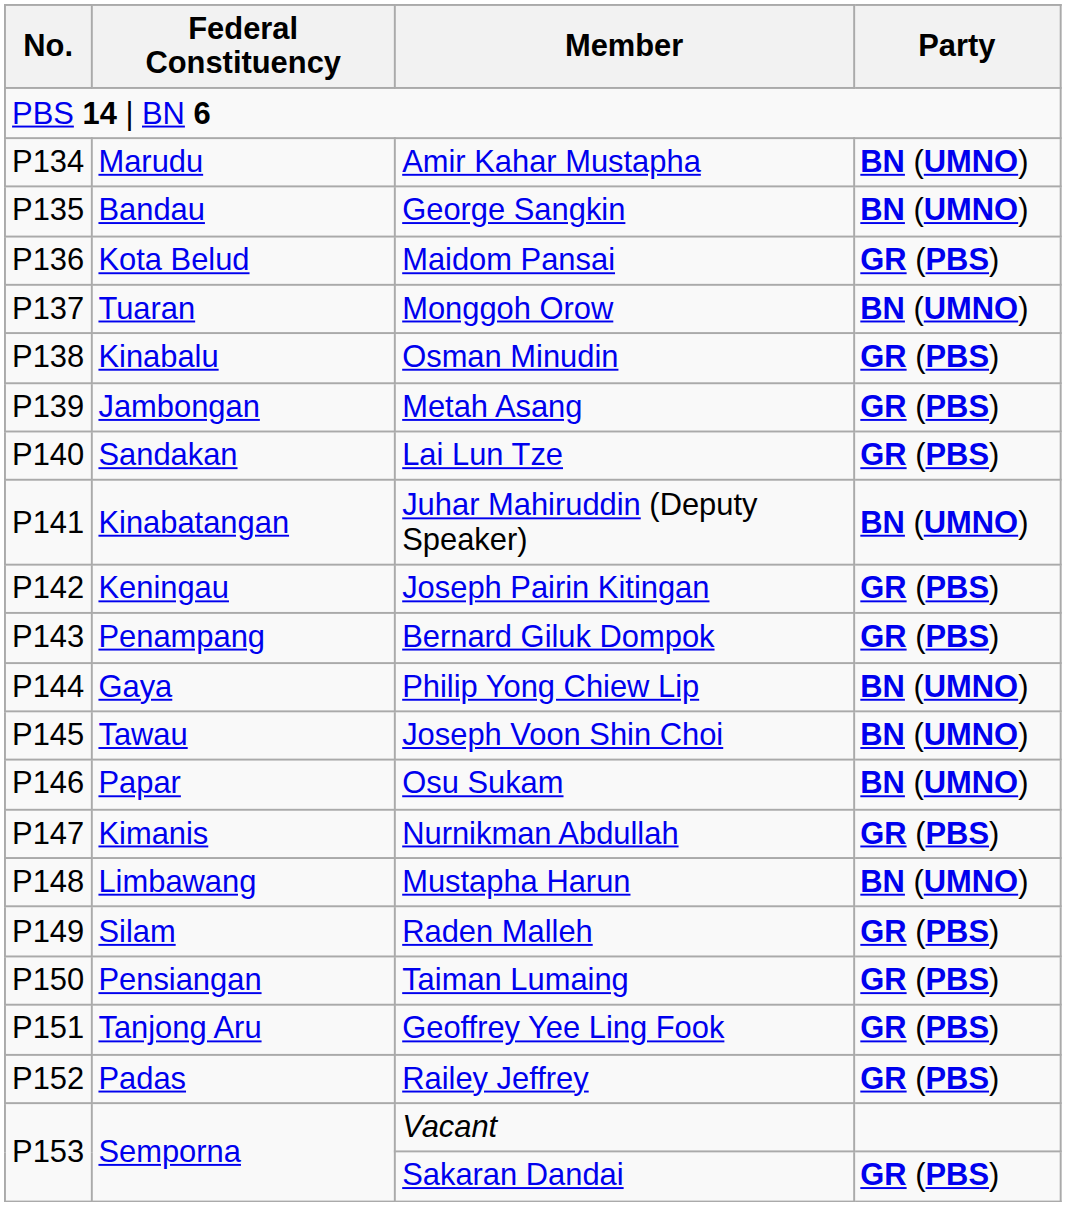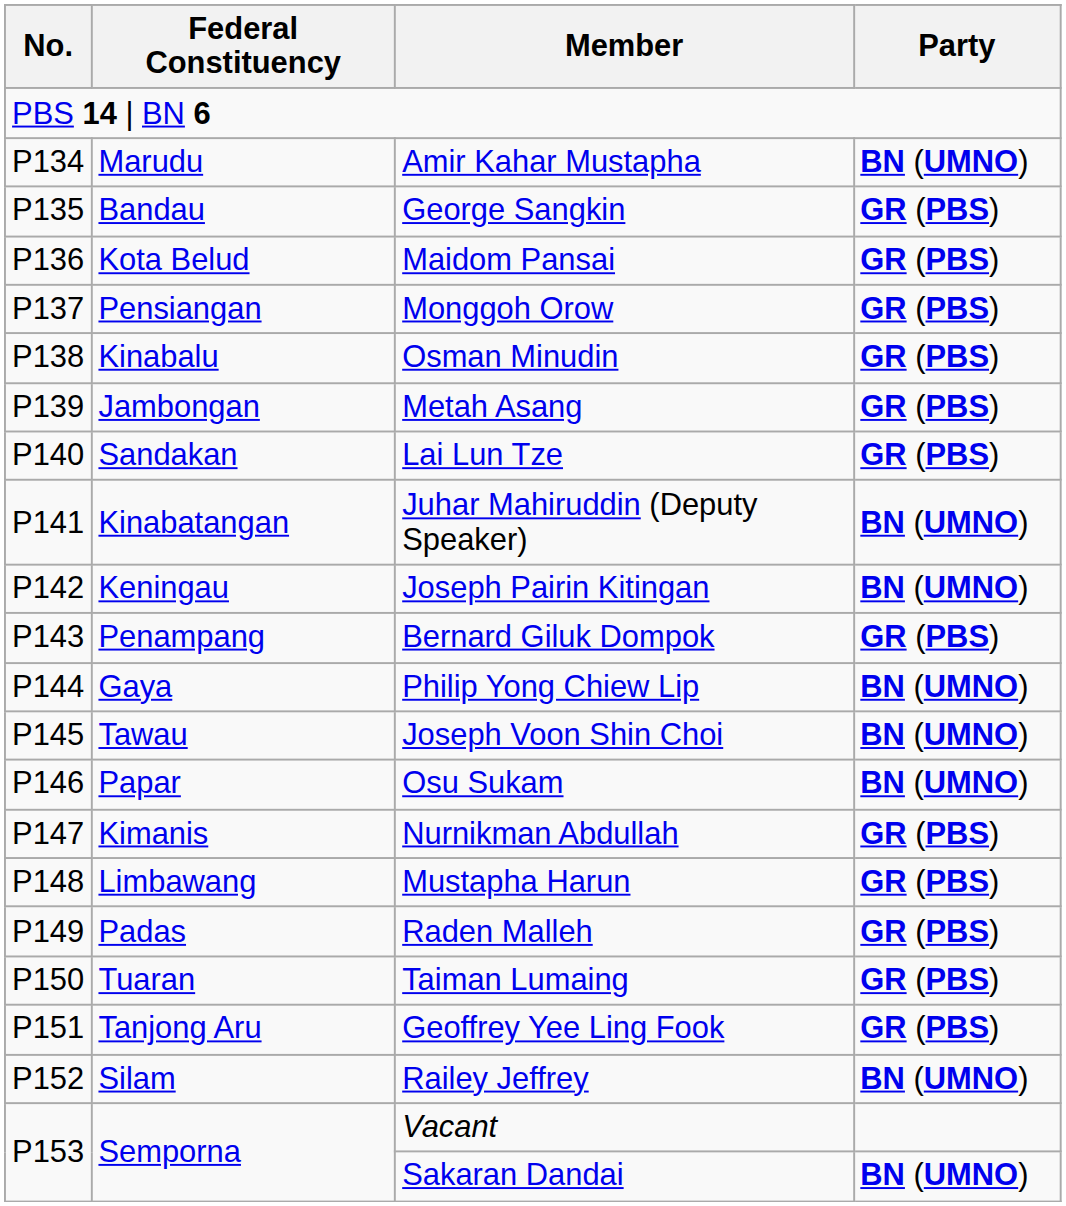(944, 210) BN (UMNO) -> (930, 210) GR (PBS)
(147, 308) Tuaran -> (180, 308) Pensiangan
(944, 308) BN (UMNO) -> (930, 308) GR (PBS)
(930, 588) GR (PBS) -> (944, 588) BN (UMNO)
(944, 882) BN (UMNO) -> (930, 882) GR (PBS)
(137, 931) Silam -> (142, 931) Padas
(180, 979) Pensiangan -> (147, 979) Tuaran
(142, 1077) Padas -> (137, 1077) Silam
(930, 1077) GR (PBS) -> (944, 1077) BN (UMNO)
(930, 1175) GR (PBS) -> (944, 1175) BN (UMNO)
